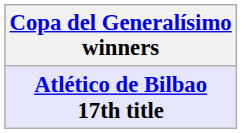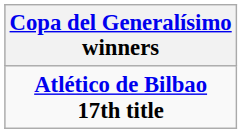(121, 96) lavender background -> (121, 96) no background
